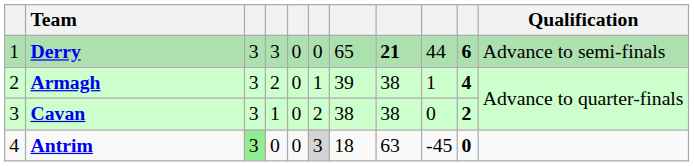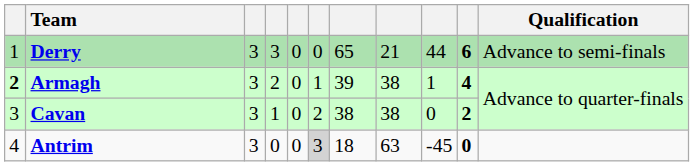(390, 51) bold -> (390, 51) normal
(14, 82) normal -> (14, 82) bold
(254, 144) lightgreen background -> (254, 144) no background
